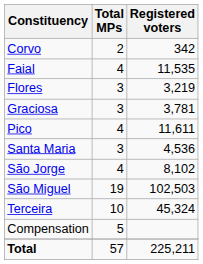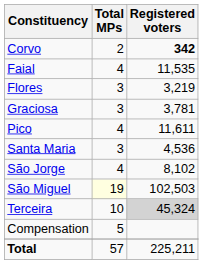(185, 48) normal -> (185, 48) bold
(117, 189) no background -> (117, 189) lightyellow background
(176, 209) no background -> (176, 209) lightgrey background
